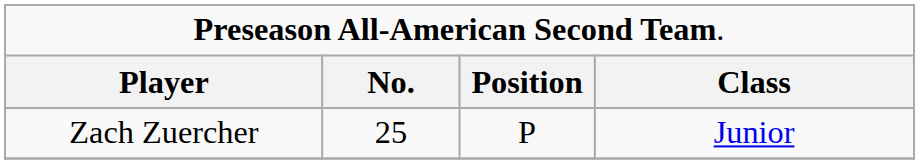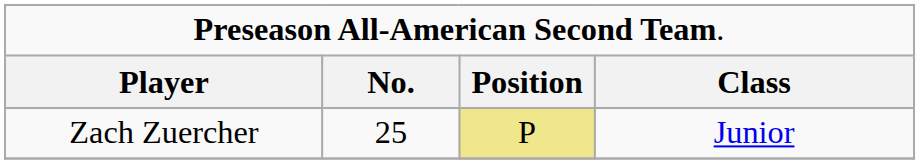(527, 132) no background -> (527, 132) khaki background
